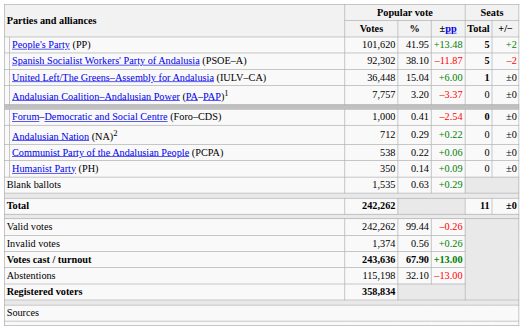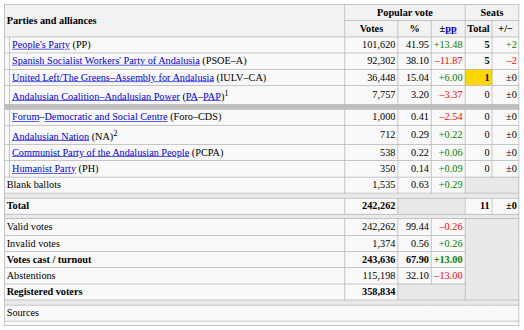(487, 77) no background -> (487, 77) gold background
(487, 117) bold -> (487, 117) normal
